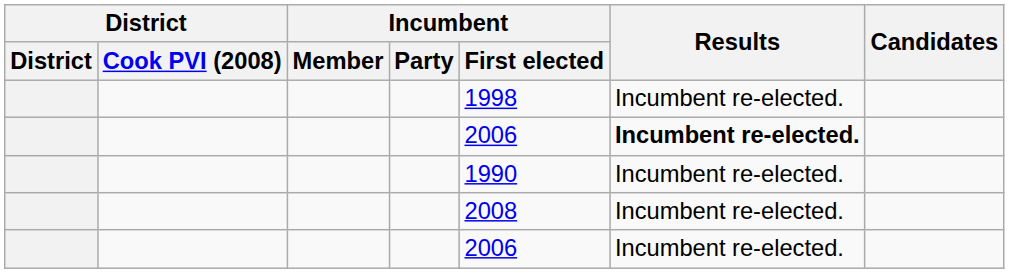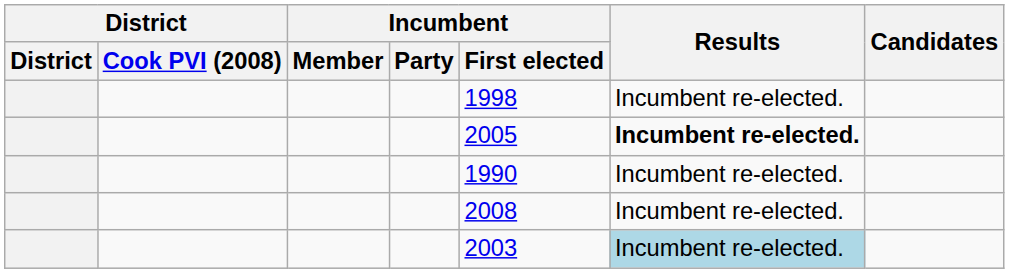(491, 135) 2006 -> (491, 135) 2005
(491, 248) 2006 -> (491, 248) 2003
(729, 248) no background -> (729, 248) lightblue background
